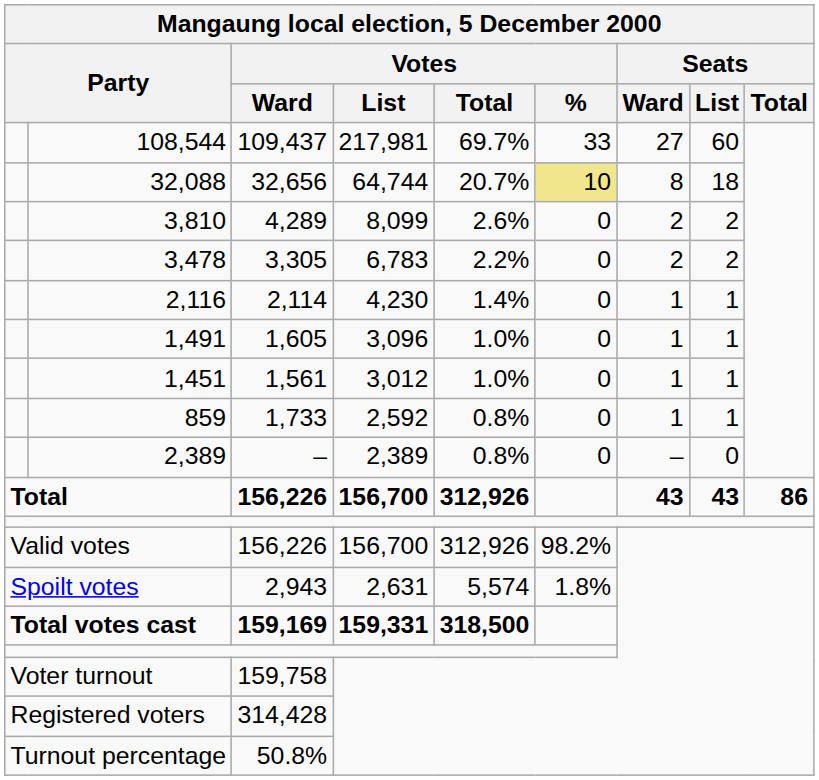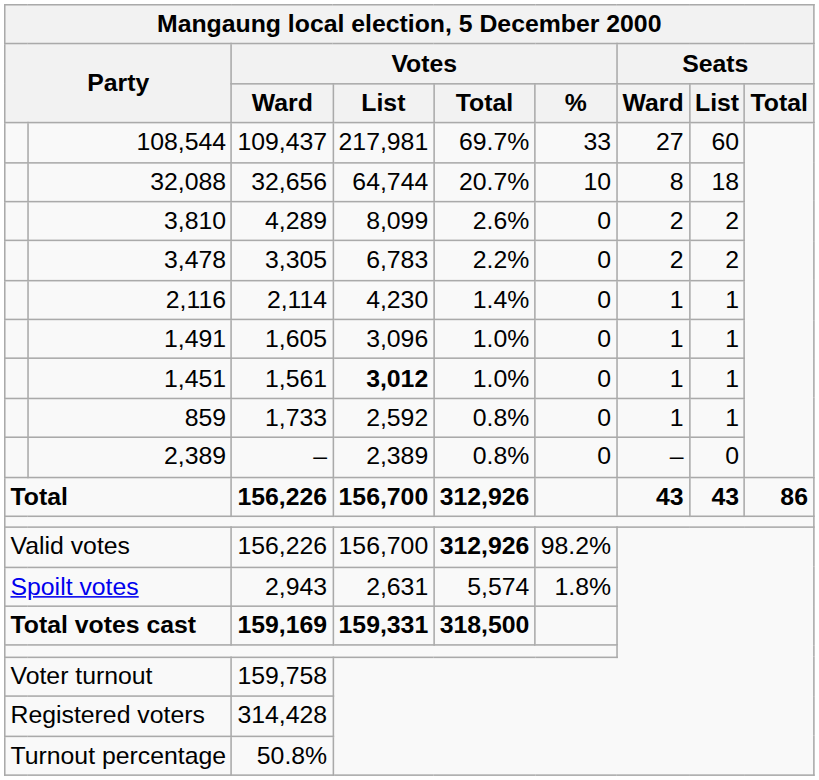(597, 181) khaki background -> (597, 181) no background
(397, 378) normal -> (397, 378) bold
(484, 546) normal -> (484, 546) bold
